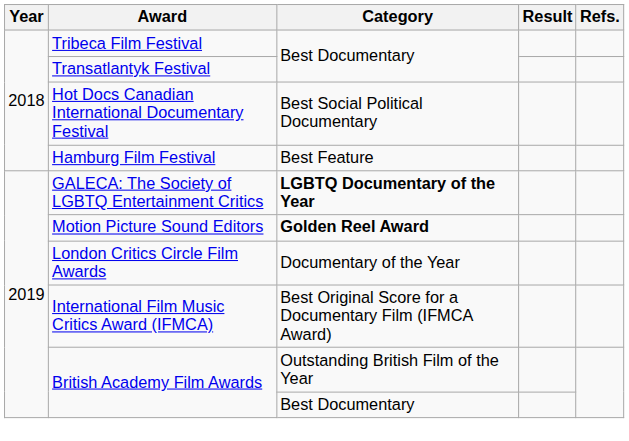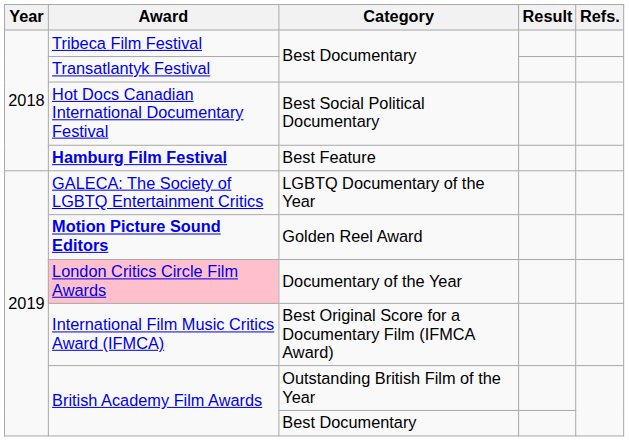(134, 157) normal -> (140, 157) bold
(388, 192) bold -> (383, 192) normal
(158, 227) normal -> (136, 236) bold
(355, 227) bold -> (352, 236) normal
(145, 262) no background -> (145, 281) pink background
